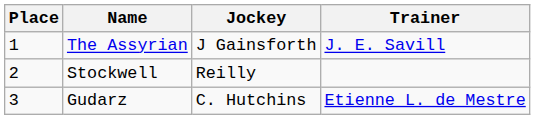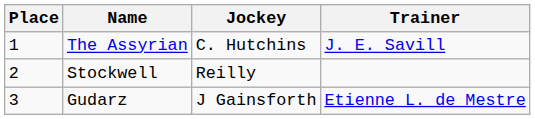(256, 46) J Gainsforth -> (251, 46) C. Hutchins
(251, 100) C. Hutchins -> (256, 100) J Gainsforth
